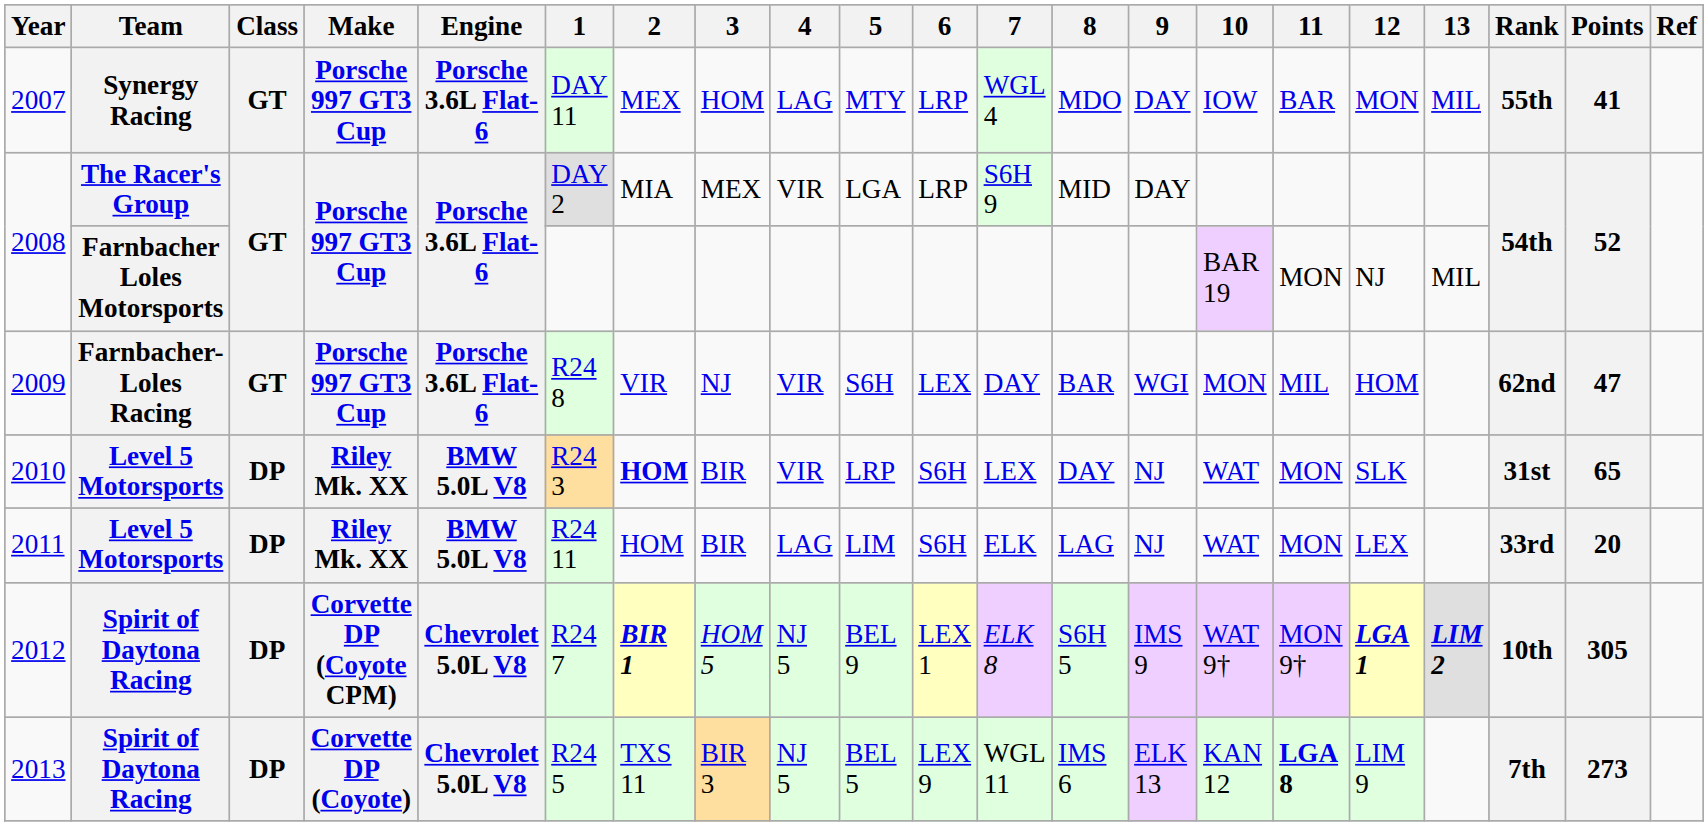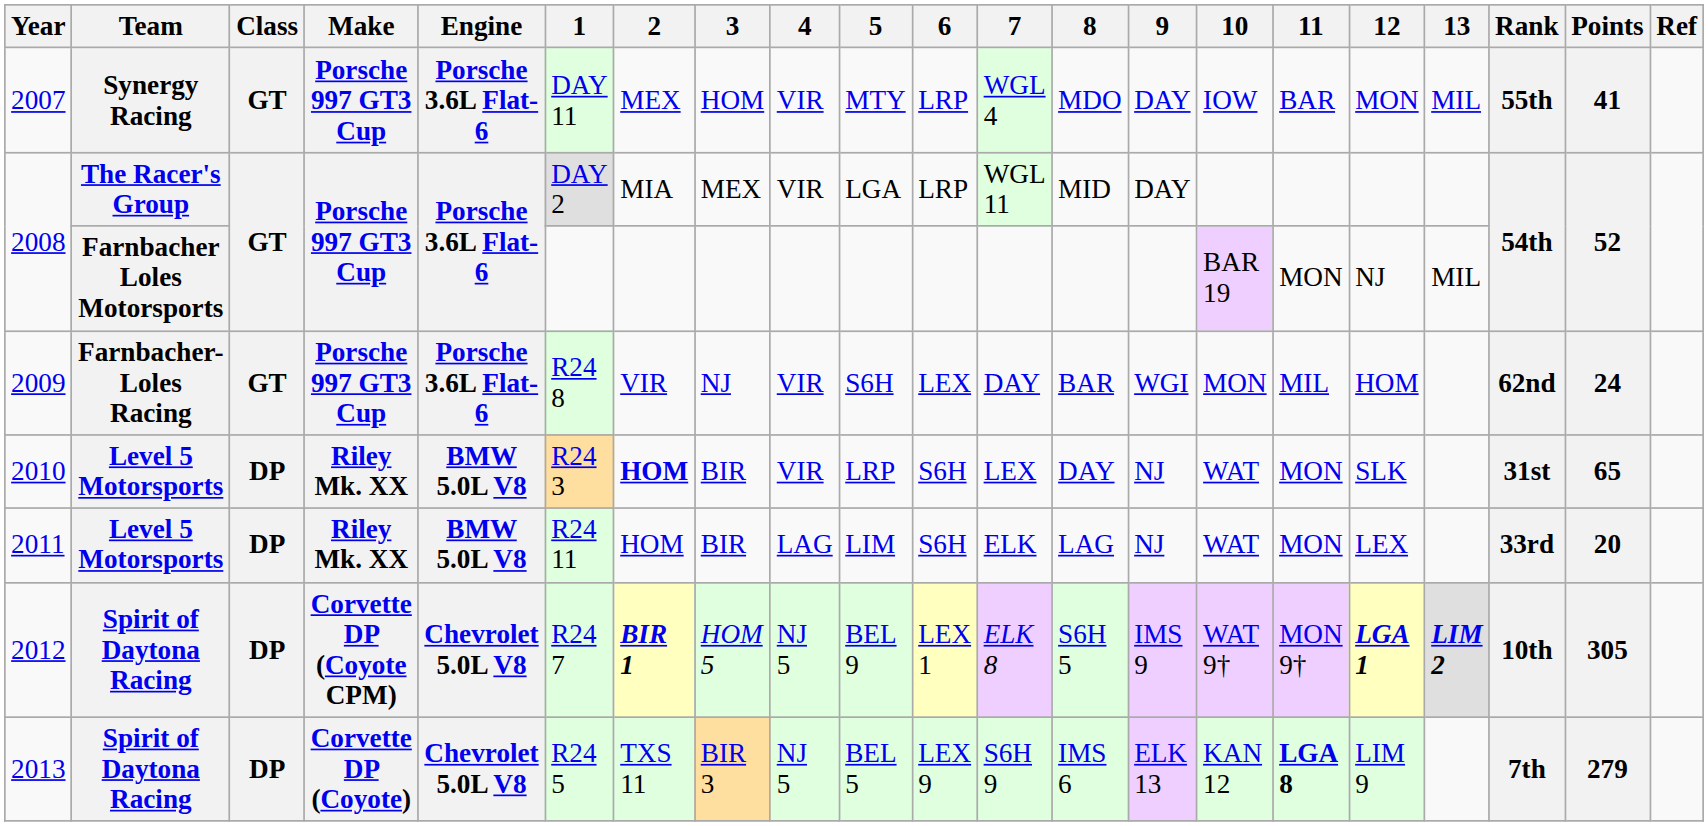(805, 99) LAG -> (800, 99) VIR
(1008, 188) S6H 9 -> (1015, 188) WGL 11
(1607, 382) 47 -> (1607, 382) 24
(1015, 768) WGL 11 -> (1008, 768) S6H 9
(1607, 768) 273 -> (1607, 768) 279
